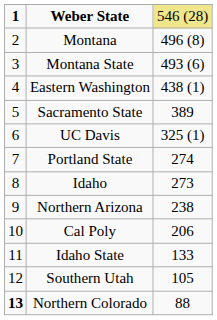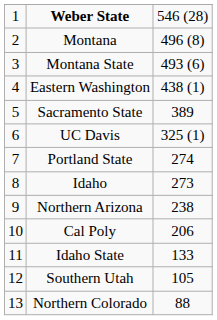(15, 16) bold -> (15, 16) normal
(183, 16) khaki background -> (183, 16) no background
(15, 302) bold -> (15, 302) normal
